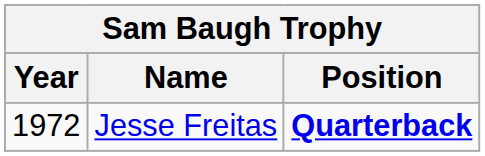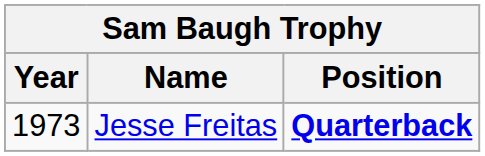(46, 126) 1972 -> (46, 126) 1973
